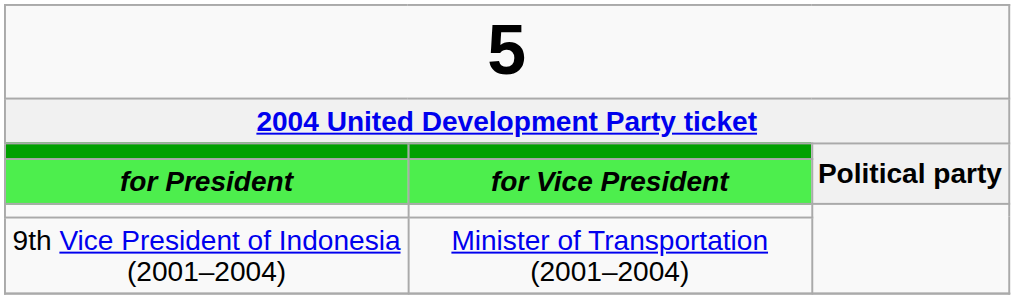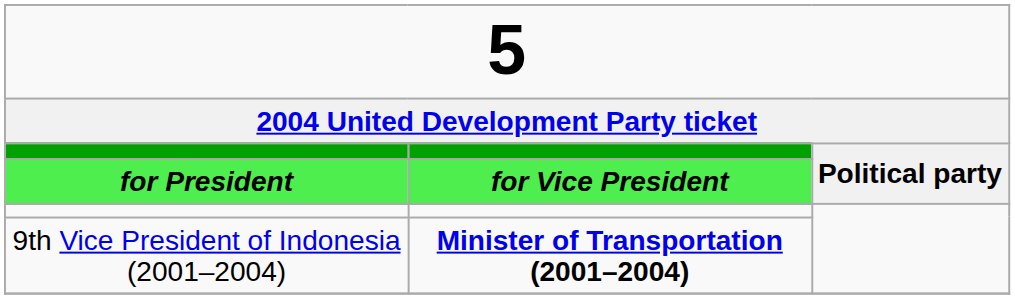(610, 255) normal -> (610, 255) bold
